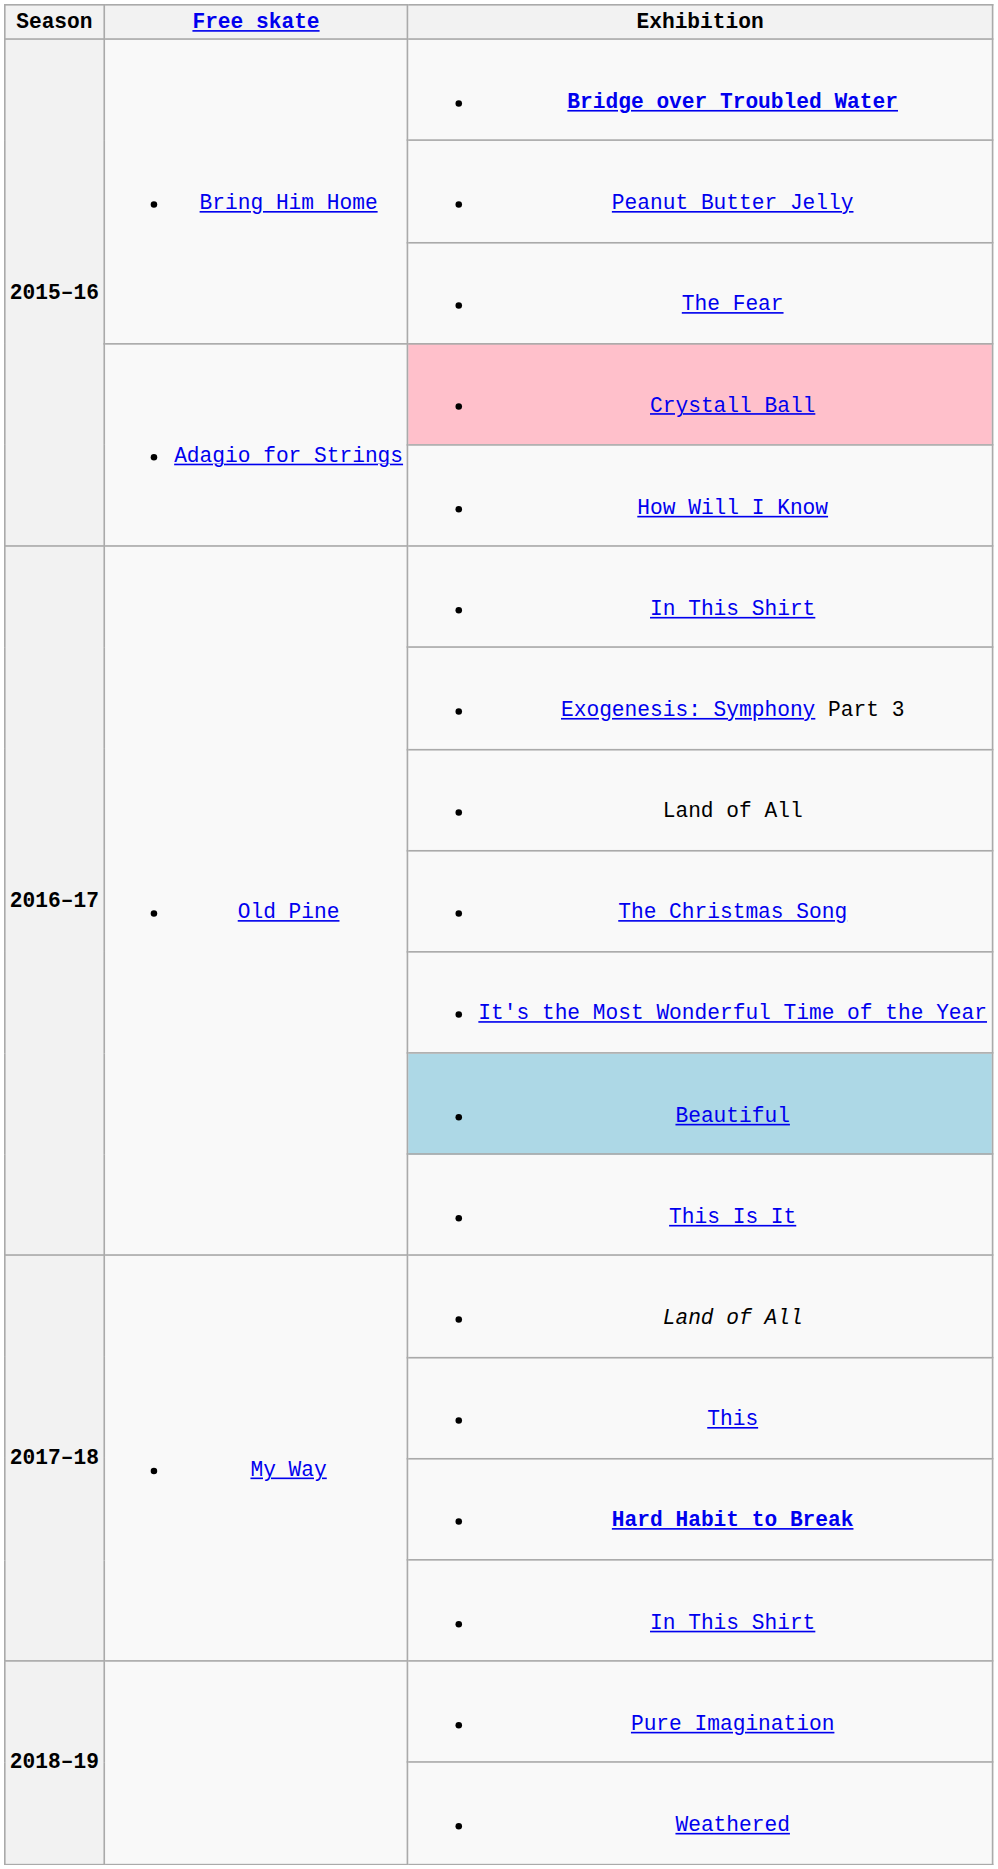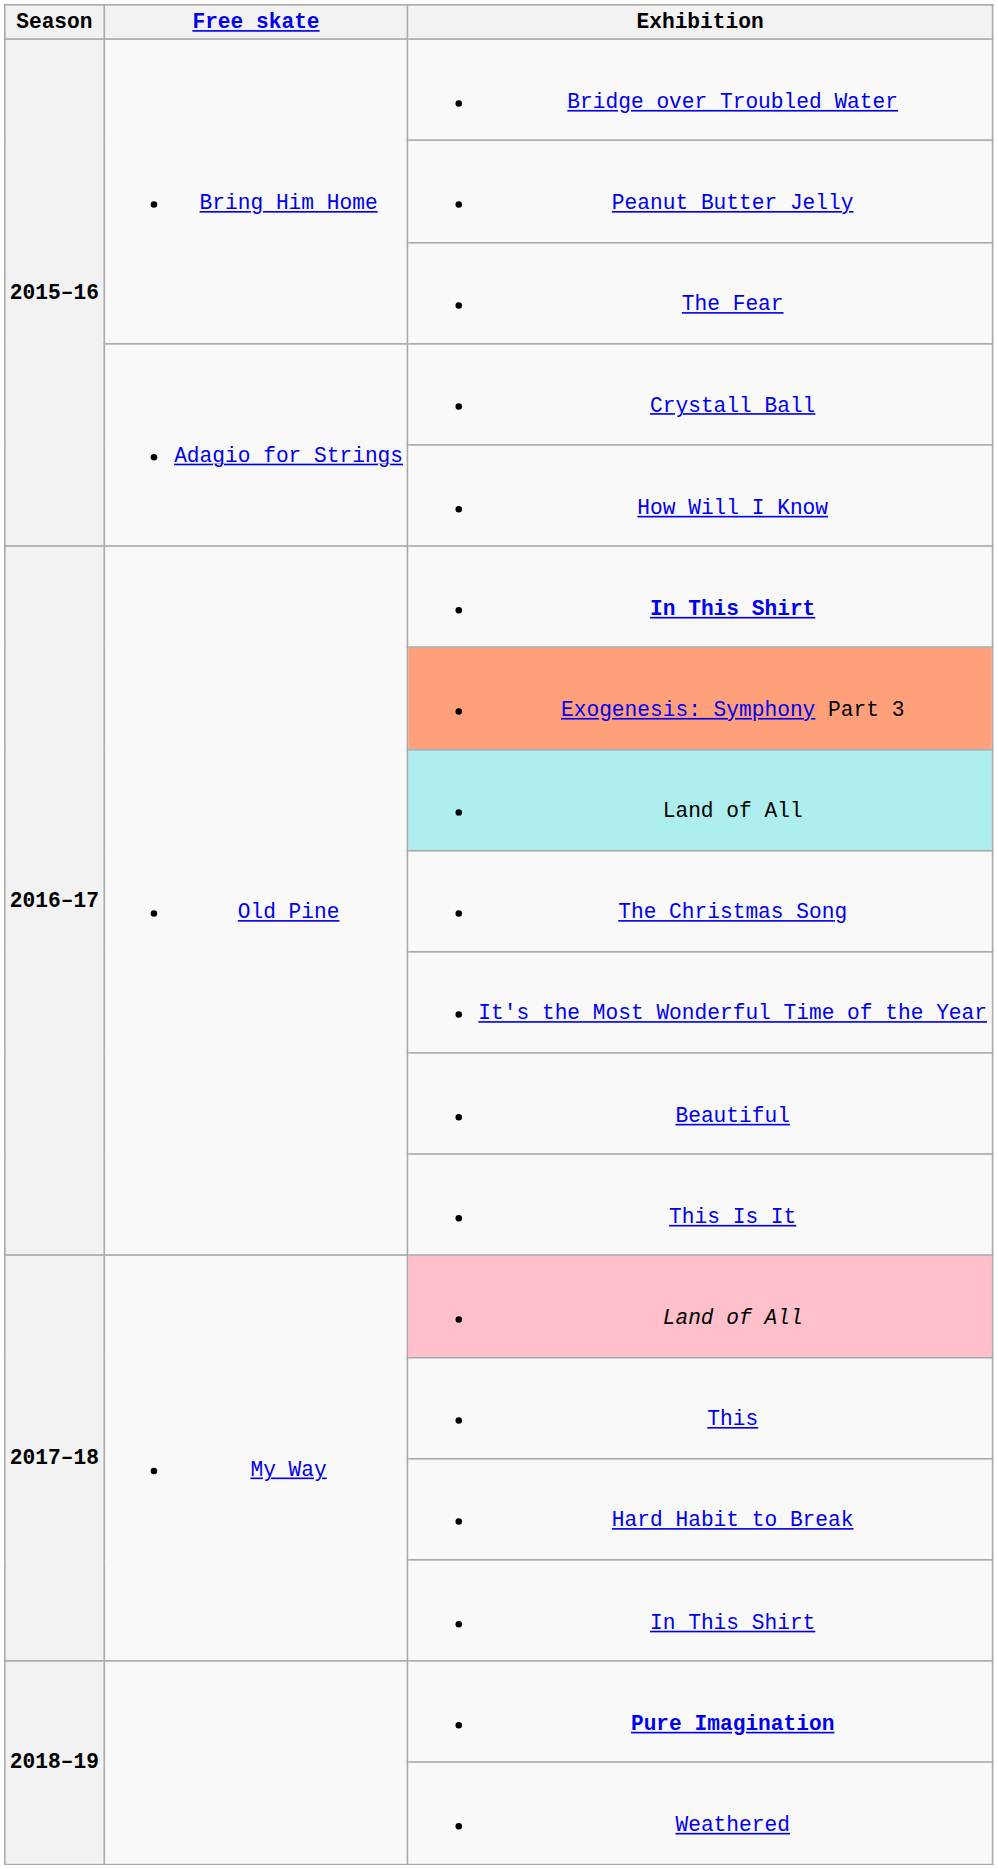(700, 102) bold -> (700, 102) normal
(700, 406) pink background -> (700, 406) no background
(700, 609) normal -> (700, 609) bold
(700, 710) no background -> (700, 710) lightsalmon background
(700, 812) no background -> (700, 812) paleturquoise background
(700, 1116) lightblue background -> (700, 1116) no background
(700, 1319) no background -> (700, 1319) pink background
(700, 1521) bold -> (700, 1521) normal
(700, 1724) normal -> (700, 1724) bold
